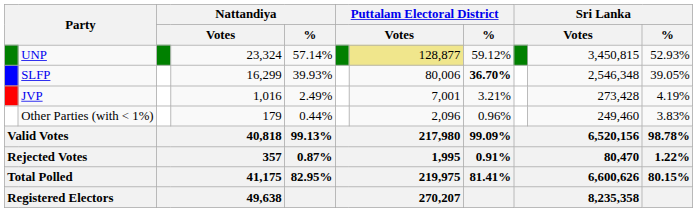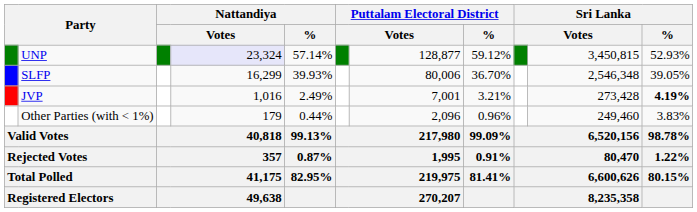(264, 55) no background -> (264, 55) lavender background
(440, 55) khaki background -> (440, 55) no background
(490, 75) bold -> (491, 75) normal
(673, 95) normal -> (672, 95) bold
